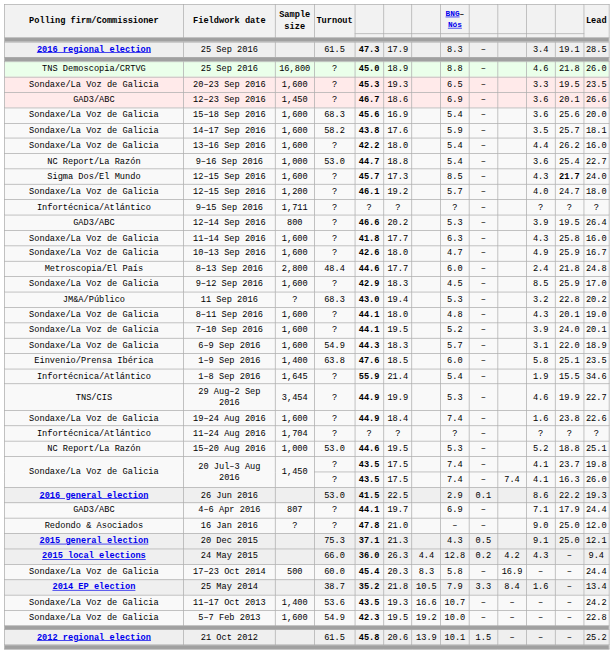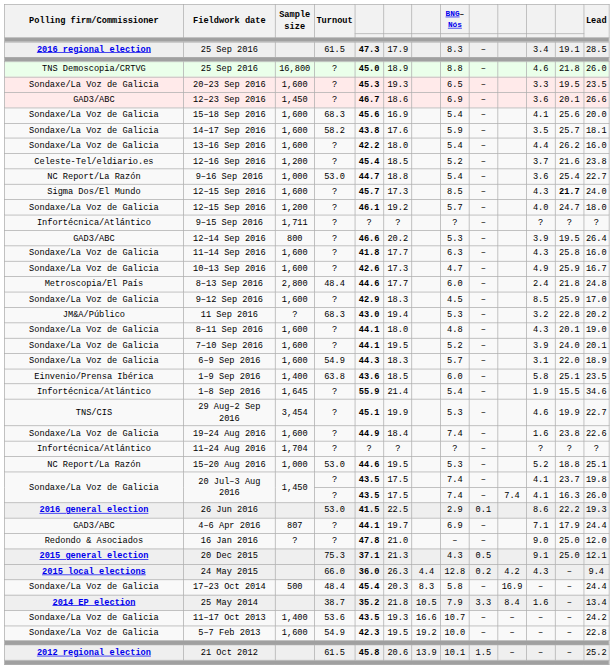(541, 116) 3.6 -> (541, 116) 4.1
+ row: (94, 162)
(398, 254) 18.0 -> (398, 269) 17.3
(369, 361) 47.6 -> (369, 377) 43.6
(369, 398) 44.9 -> (369, 413) 45.1
(335, 572) 60.0 -> (335, 588) 48.4
